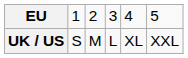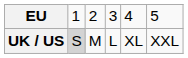(77, 41) no background -> (77, 41) lightgrey background
